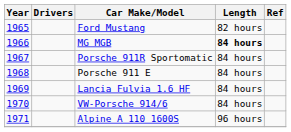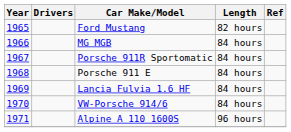(240, 42) bold -> (240, 42) normal
